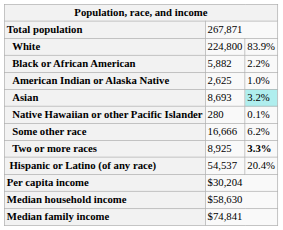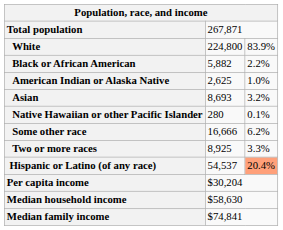(259, 98) paleturquoise background -> (259, 98) no background
(259, 149) bold -> (259, 149) normal
(261, 166) no background -> (261, 166) lightsalmon background
